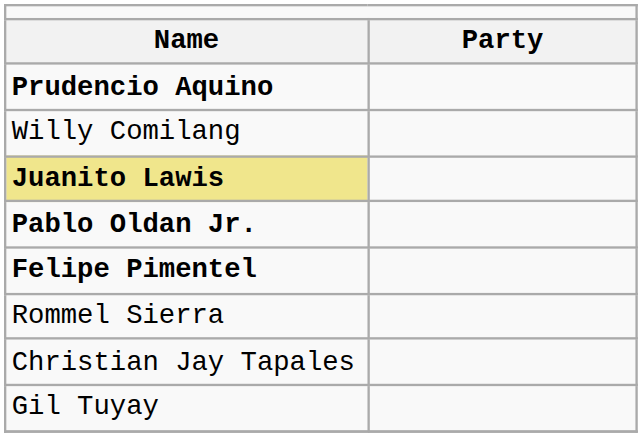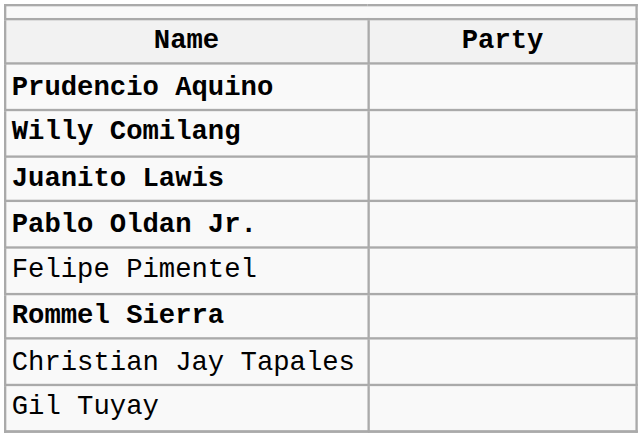(126, 133) normal -> (126, 133) bold
(118, 178) khaki background -> (118, 178) no background
(134, 270) bold -> (134, 270) normal
(118, 316) normal -> (118, 316) bold
